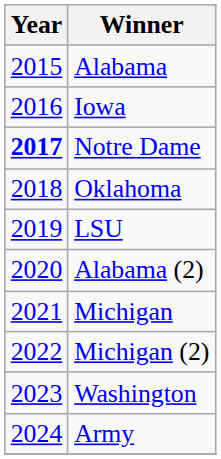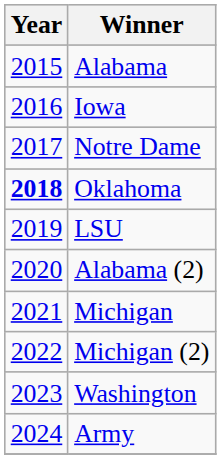(37, 147) bold -> (37, 147) normal
(37, 188) normal -> (37, 188) bold
